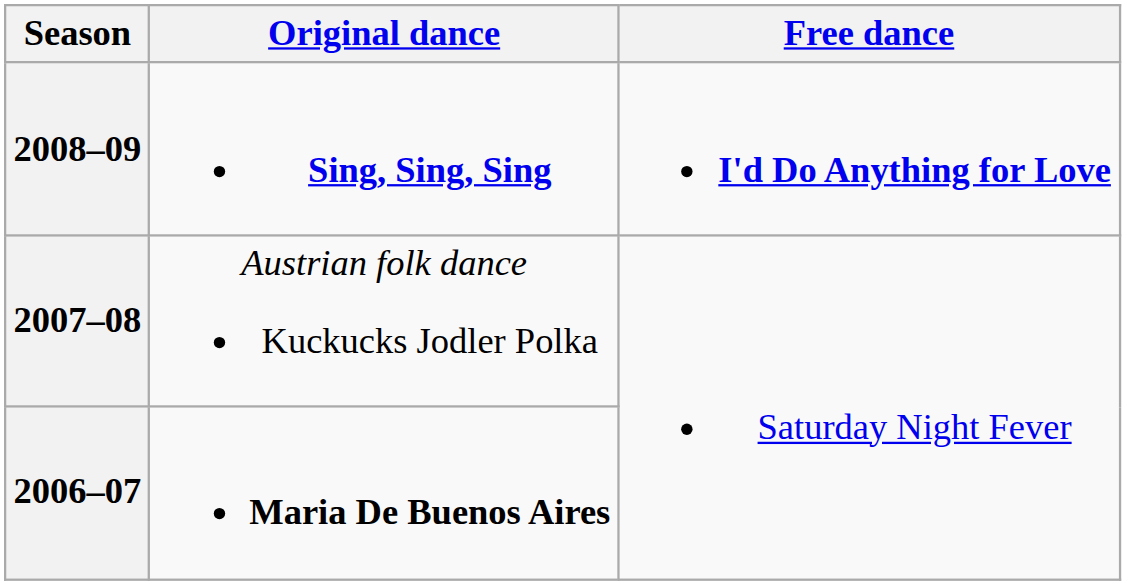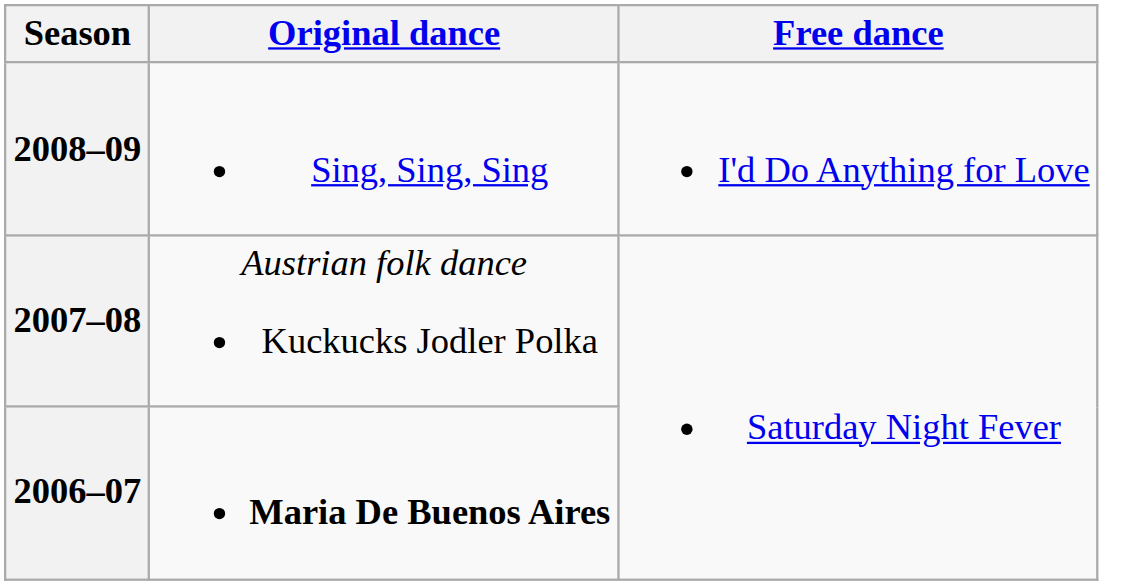(384, 169) bold -> (384, 169) normal
(869, 169) bold -> (858, 169) normal
